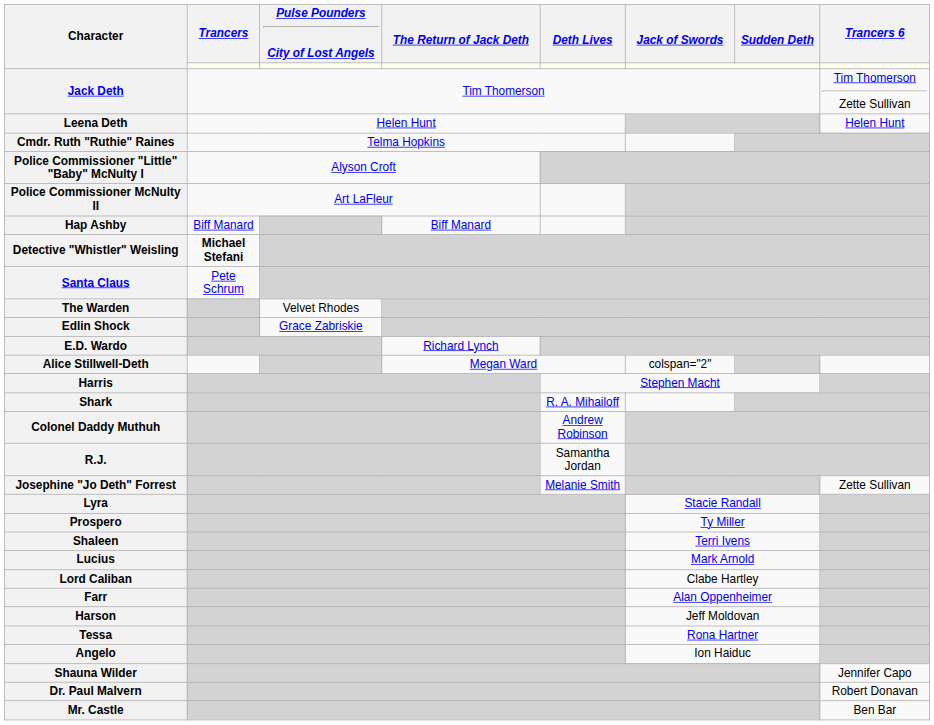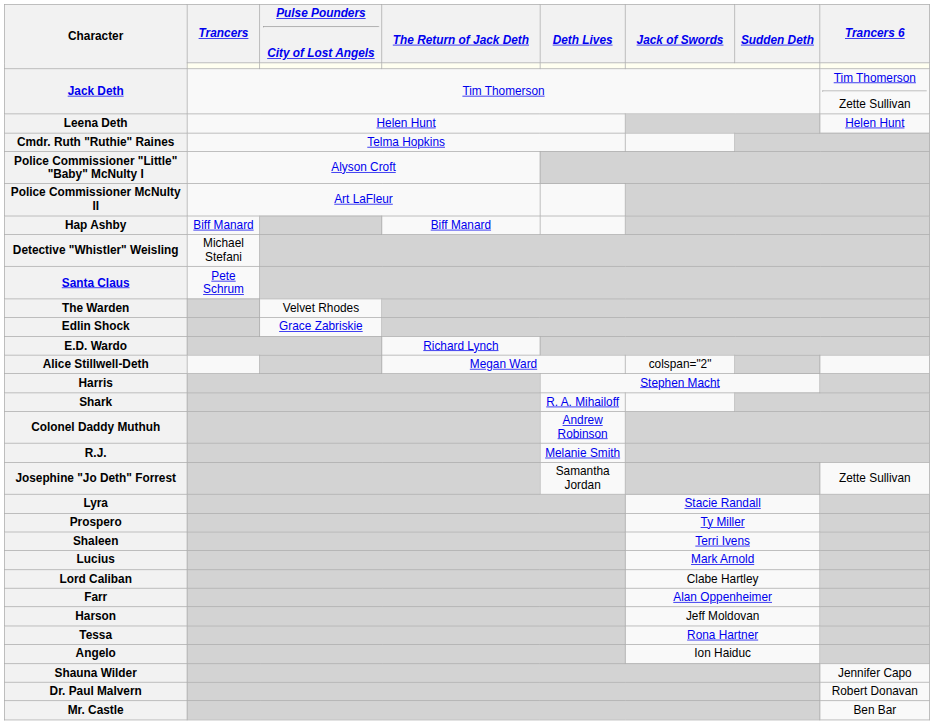(224, 250) bold -> (224, 250) normal
(583, 459) Samantha Jordan -> (583, 452) Melanie Smith
(583, 485) Melanie Smith -> (583, 478) Samantha Jordan
